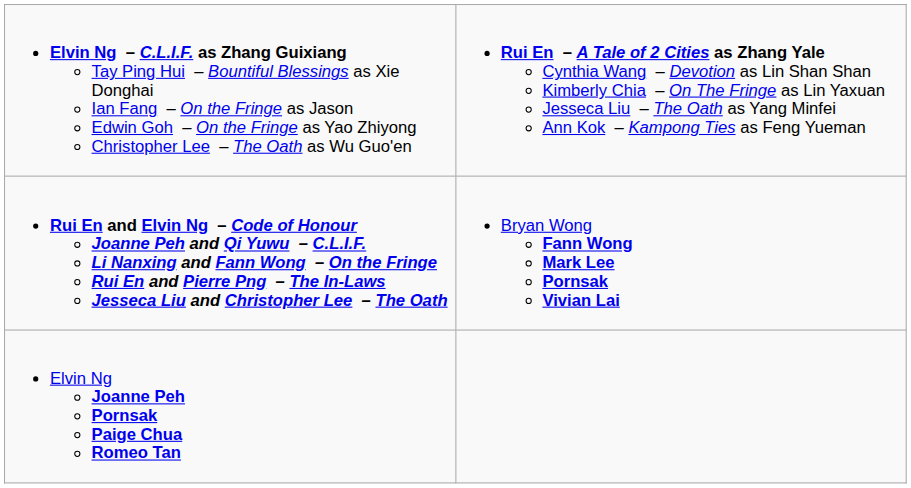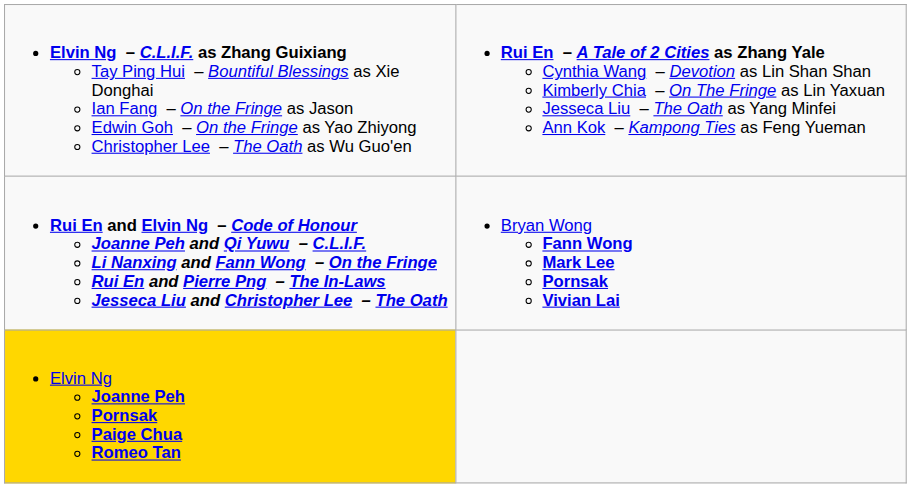(230, 416) no background -> (230, 416) gold background
